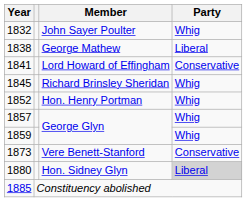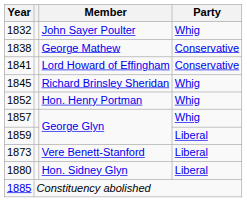(191, 48) Liberal -> (207, 48) Conservative
(187, 135) Whig -> (191, 135) Liberal
(207, 153) Conservative -> (191, 153) Liberal
(191, 170) lightgrey background -> (191, 170) no background
